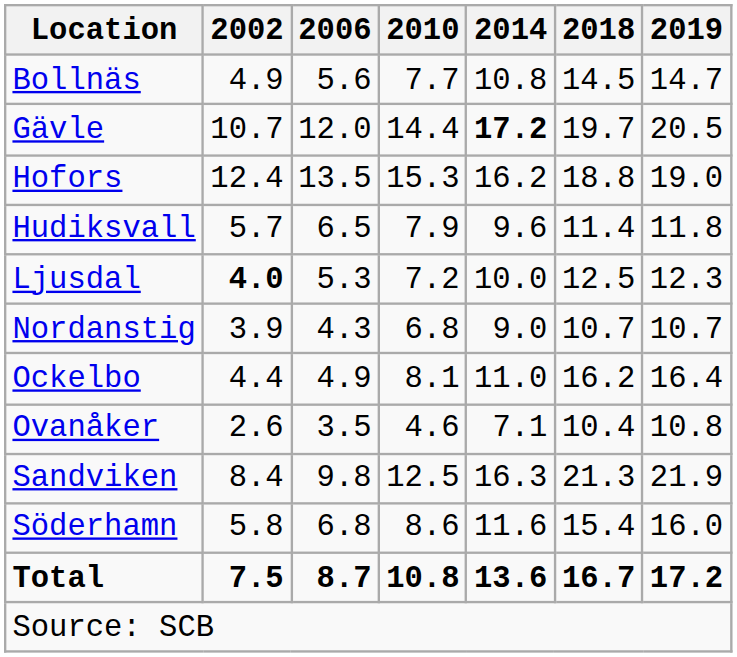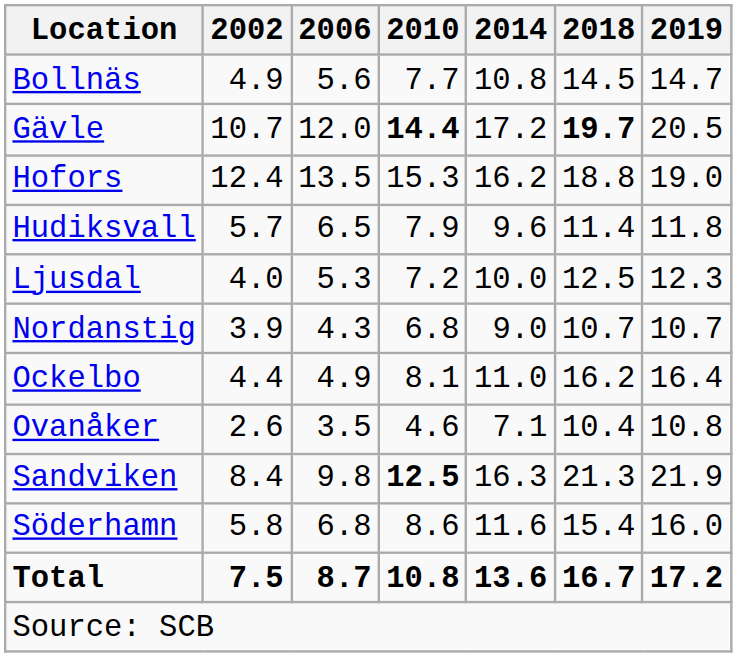(423, 130) normal -> (423, 130) bold
(511, 130) bold -> (511, 130) normal
(599, 130) normal -> (599, 130) bold
(256, 279) bold -> (256, 279) normal
(423, 478) normal -> (423, 478) bold
